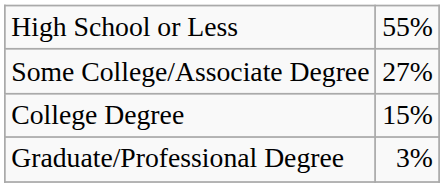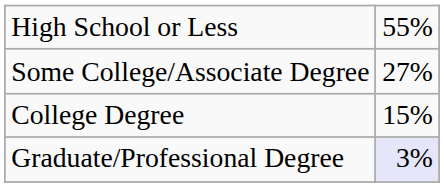(414, 158) no background -> (414, 158) lavender background
